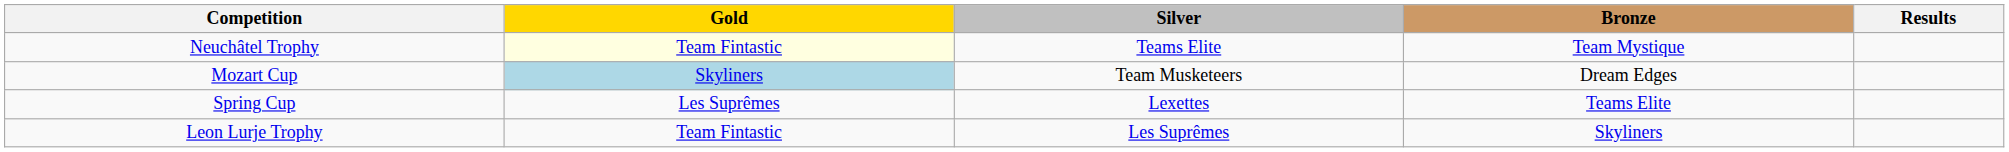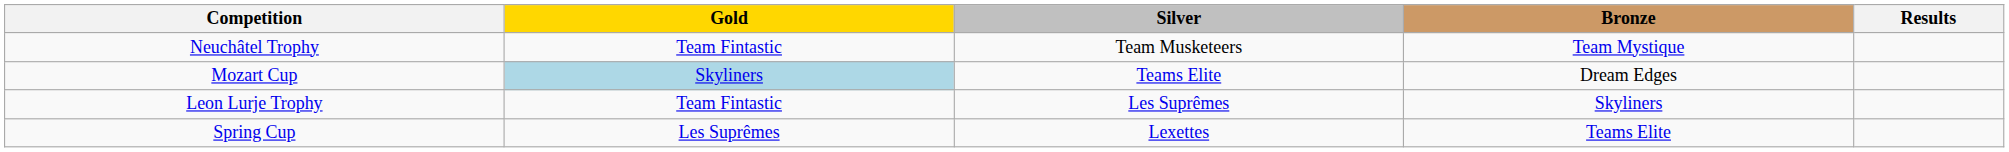(729, 47) lightyellow background -> (729, 47) no background
(1179, 47) Teams Elite -> (1179, 47) Team Musketeers
(1179, 75) Team Musketeers -> (1179, 75) Teams Elite
rows swapped: (254, 132) <-> (254, 103)
